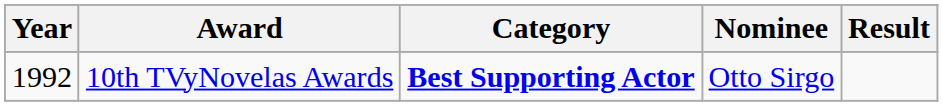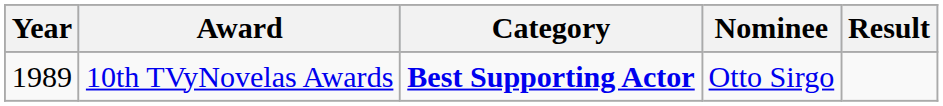(42, 76) 1992 -> (42, 76) 1989
